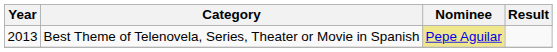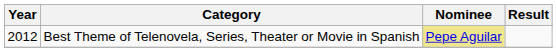(22, 36) 2013 -> (22, 36) 2012
